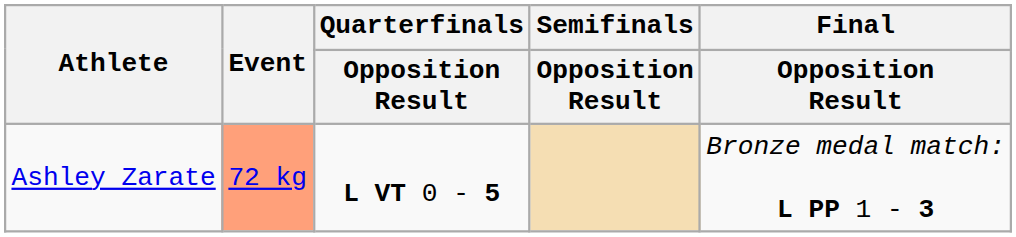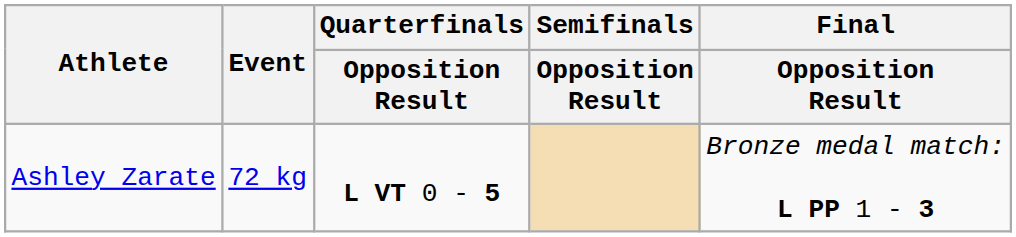(268, 178) lightsalmon background -> (268, 178) no background
